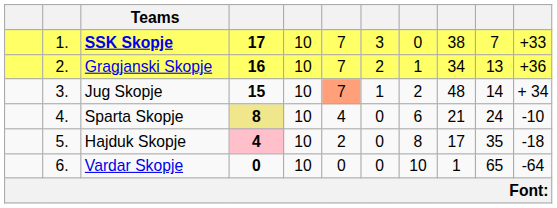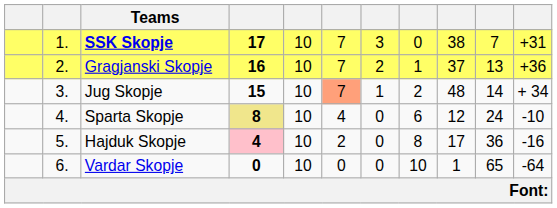(533, 42) +33 -> (533, 42) +31
(456, 67) 34 -> (456, 67) 37
(456, 117) 21 -> (456, 117) 12
(495, 141) 35 -> (495, 141) 36
(533, 141) -18 -> (533, 141) -16
